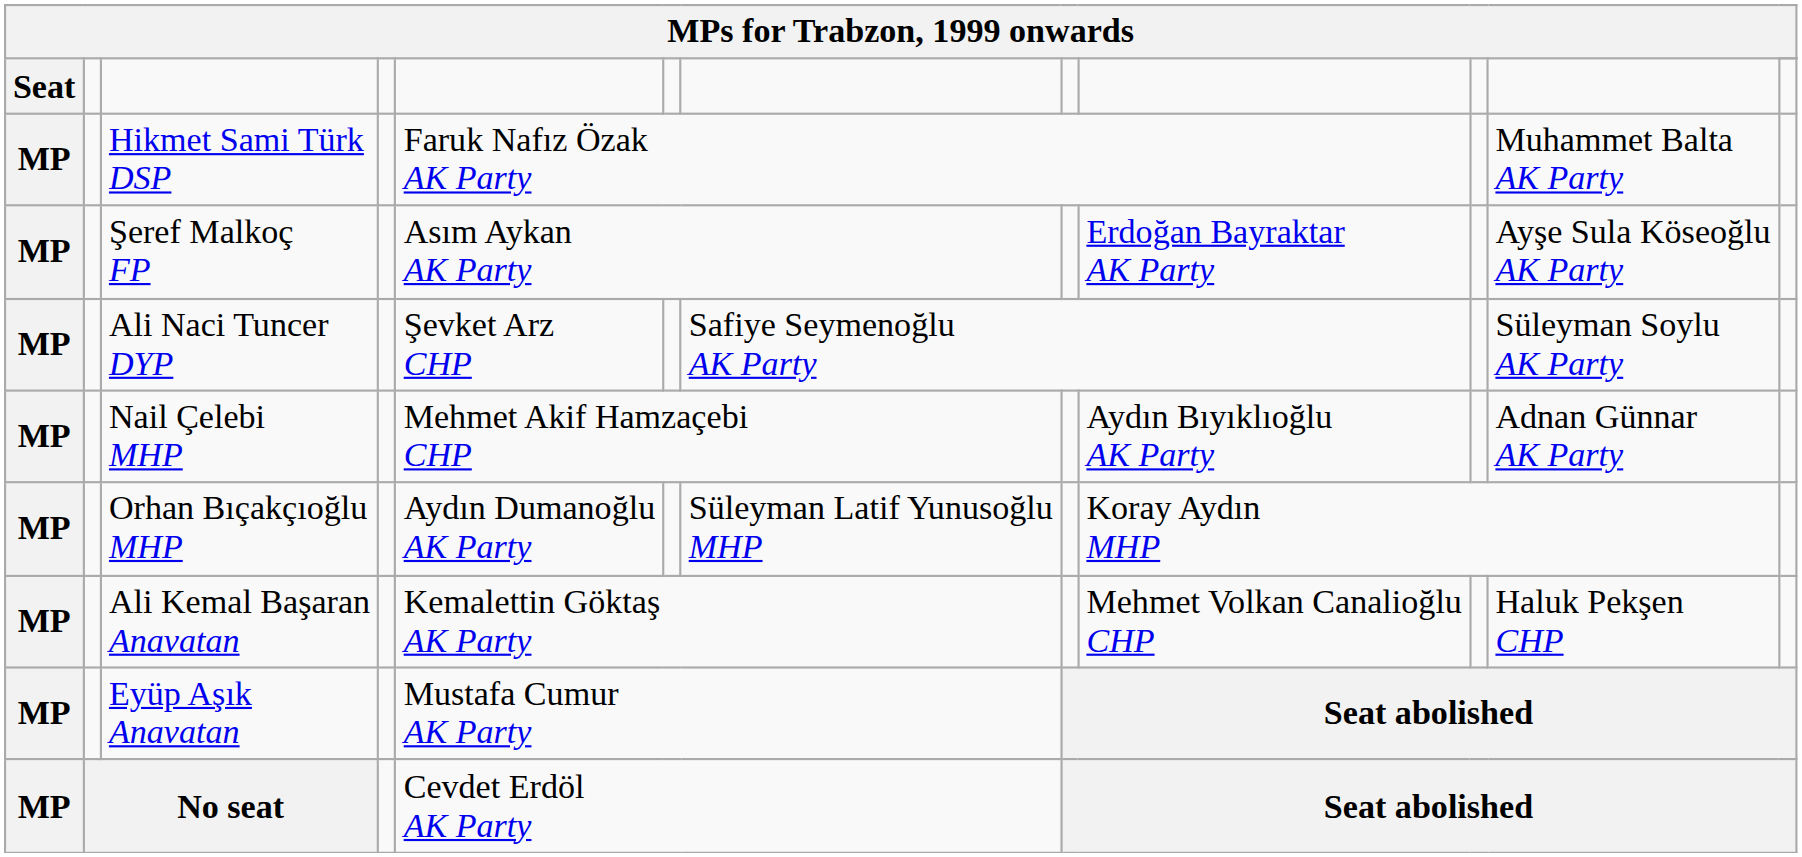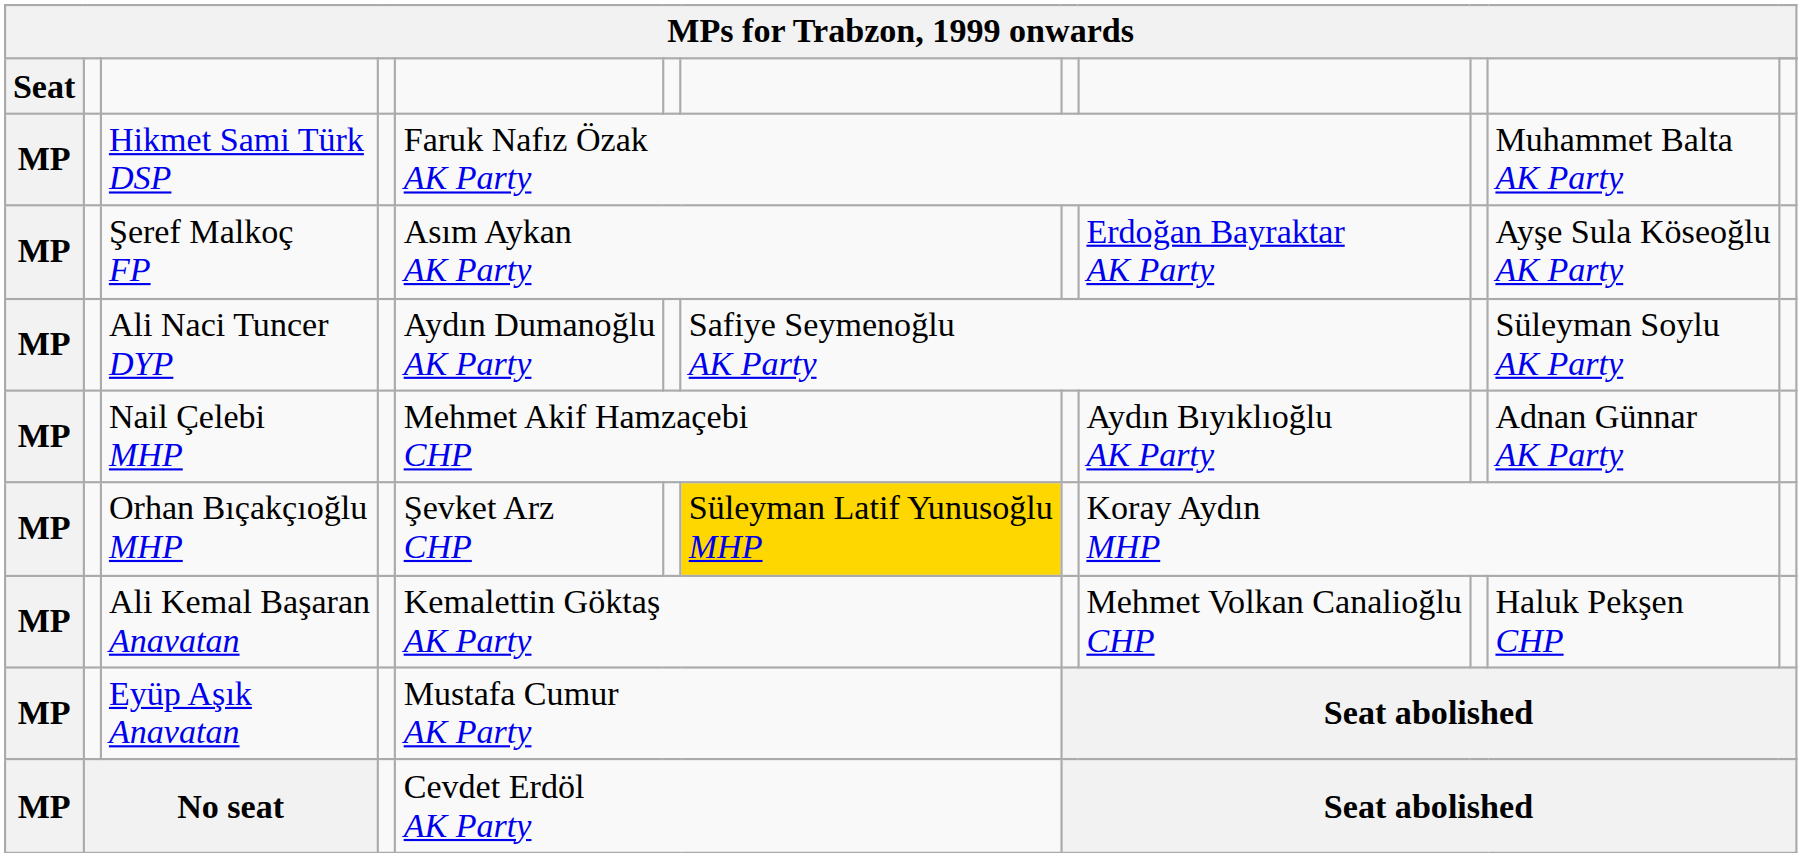(479, 343) Şevket Arz CHP -> (529, 343) Aydın Dumanoğlu AK Party
(529, 528) Aydın Dumanoğlu AK Party -> (479, 528) Şevket Arz CHP
(871, 528) no background -> (871, 528) gold background
